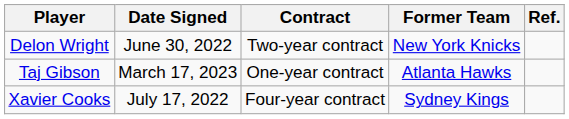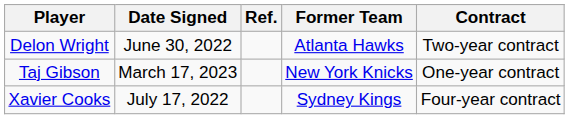columns swapped: (315, 18) <-> (544, 18)
(457, 45) New York Knicks -> (349, 45) Atlanta Hawks
(457, 72) Atlanta Hawks -> (349, 72) New York Knicks
